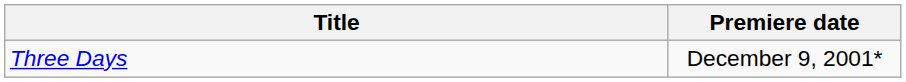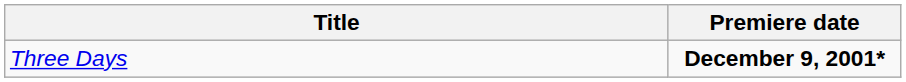(785, 58) normal -> (785, 58) bold
